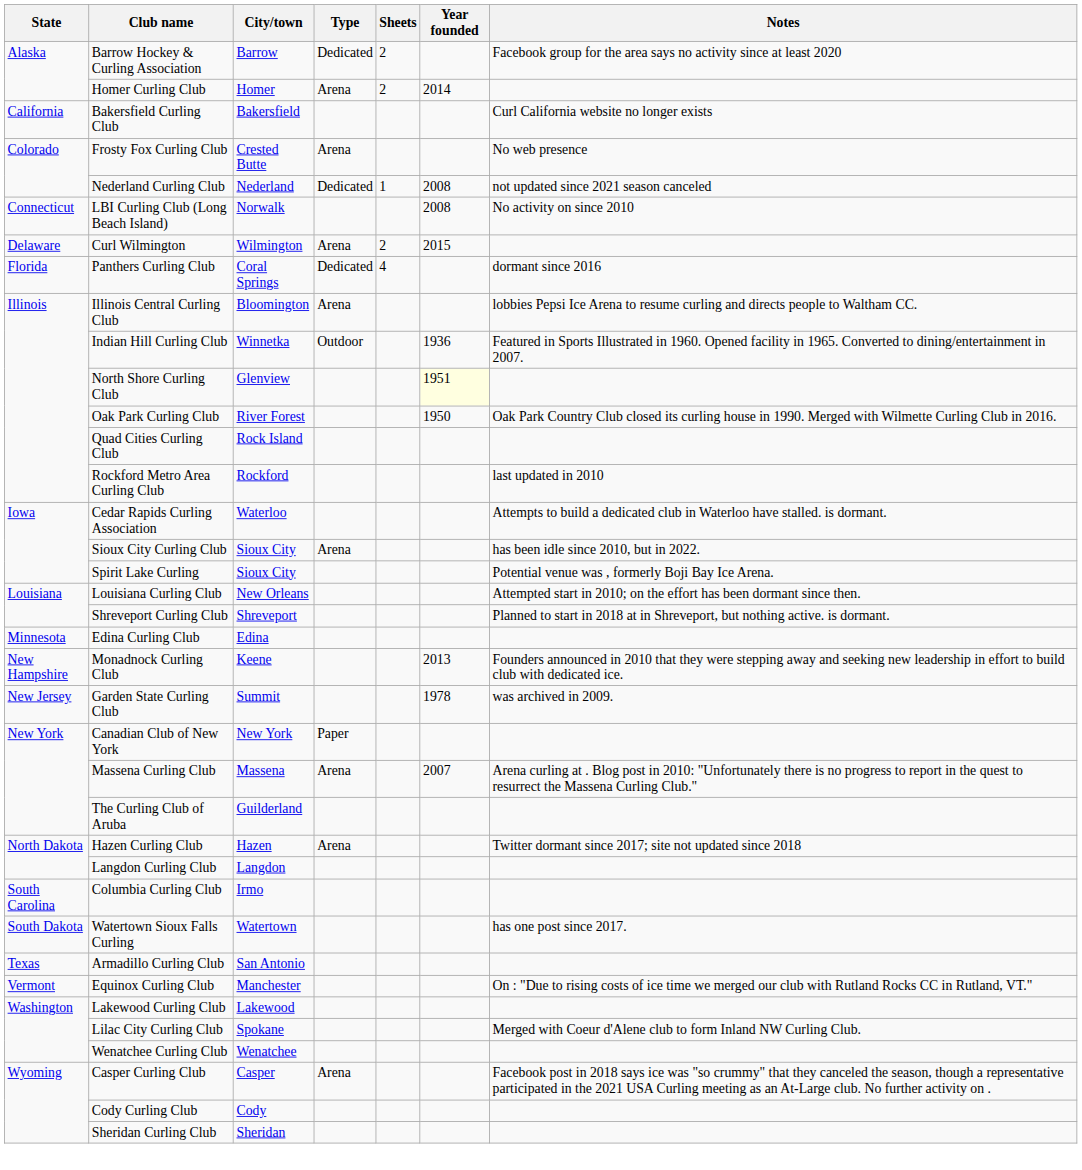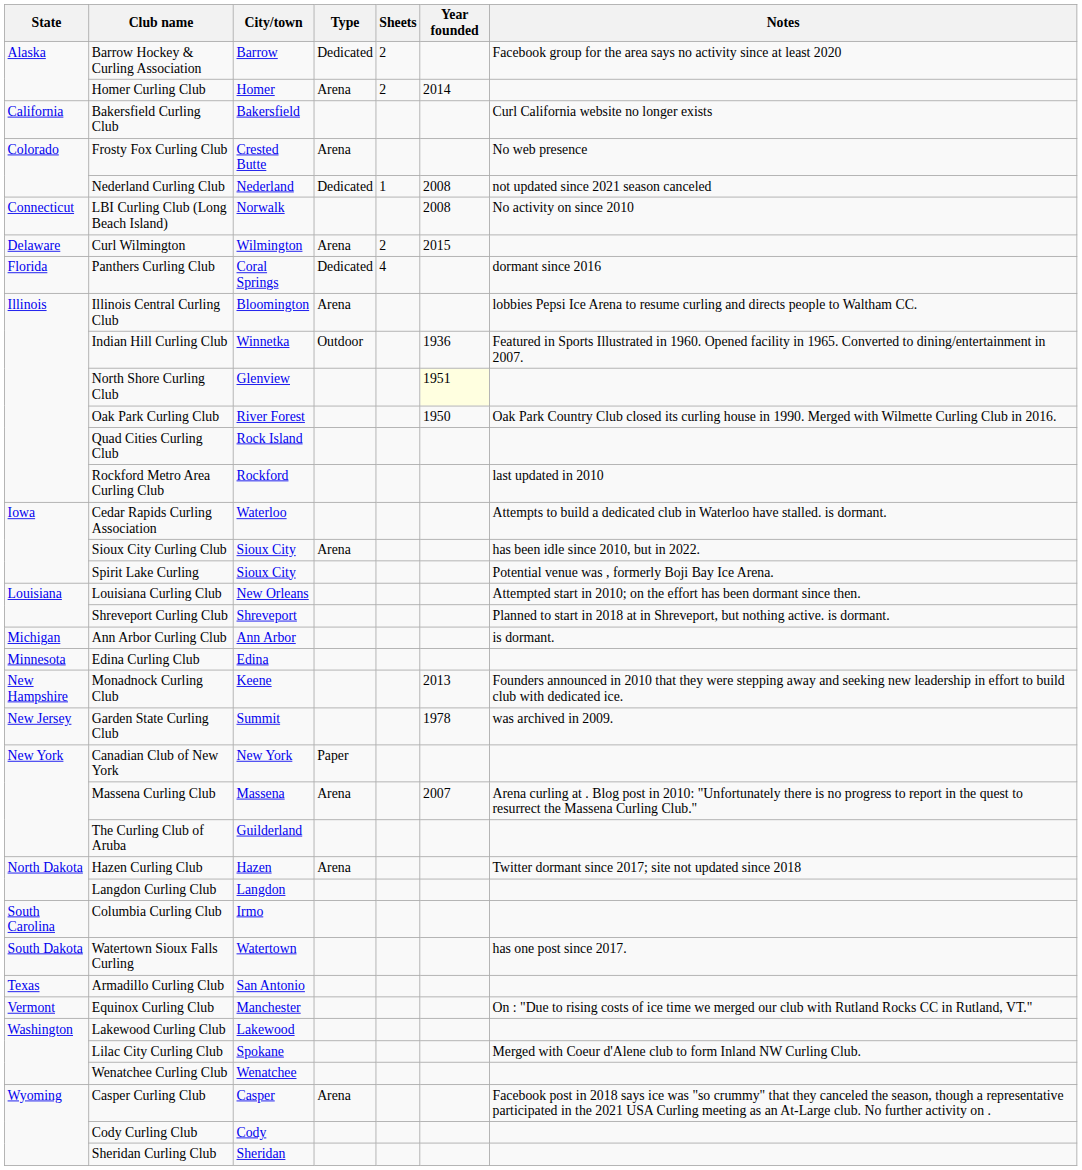+ row: (159, 637)
